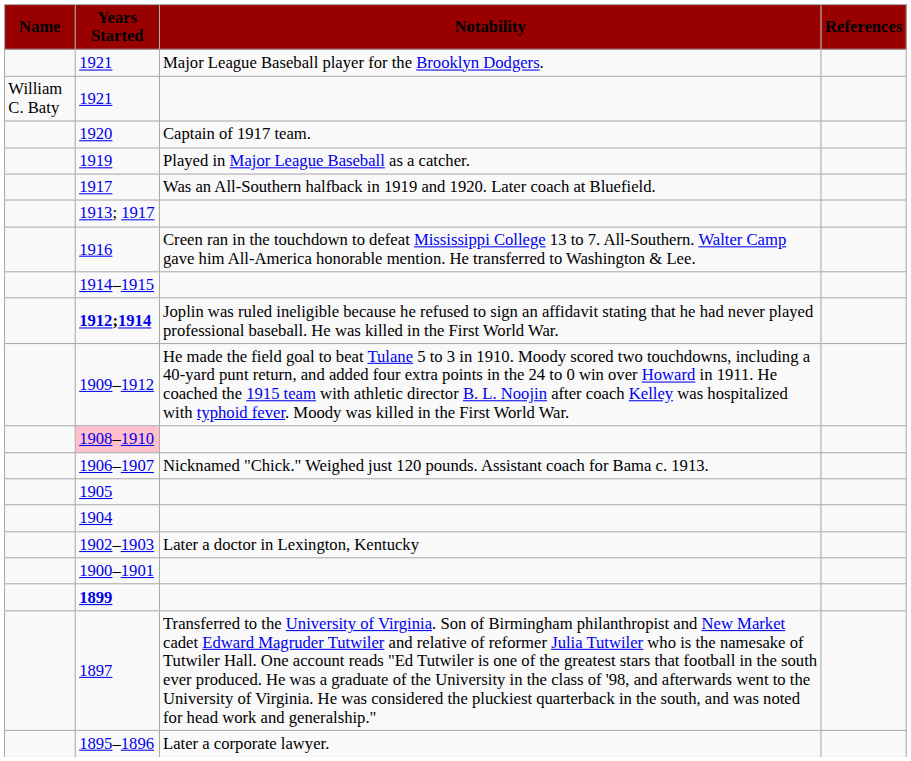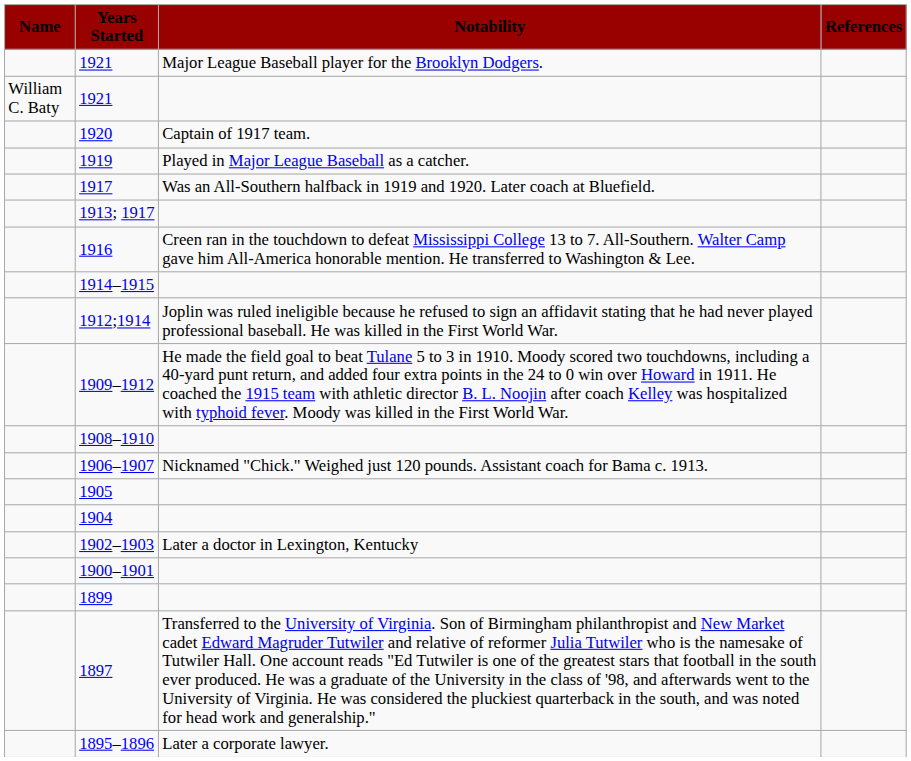(115, 320) bold -> (115, 320) normal
(117, 439) pink background -> (117, 439) no background
(96, 597) bold -> (96, 597) normal
